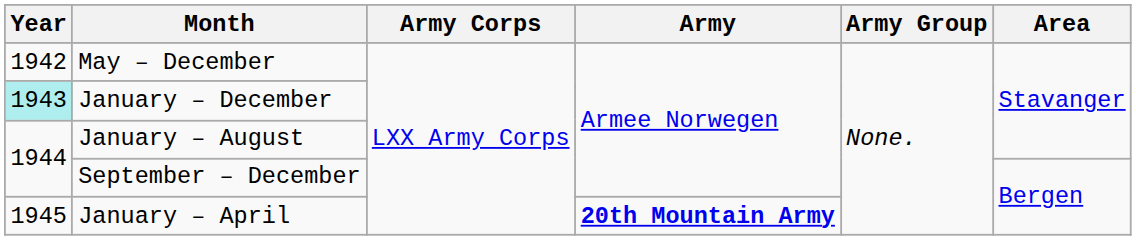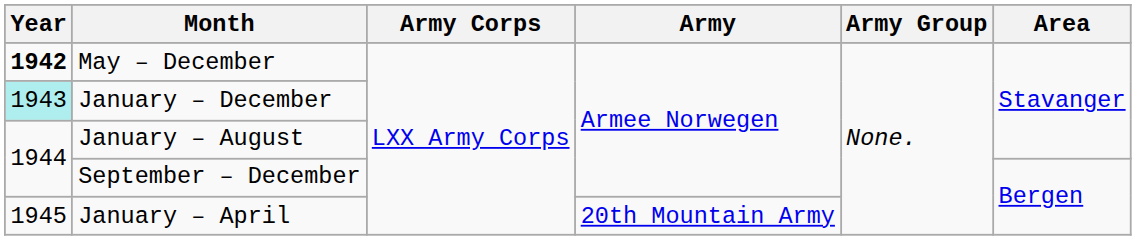(39, 62) normal -> (39, 62) bold
(708, 216) bold -> (708, 216) normal
